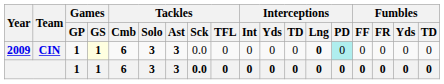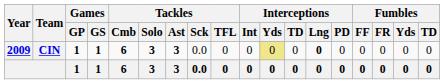(98, 50) lightyellow background -> (98, 50) no background
(272, 50) no background -> (272, 50) khaki background
(342, 50) paleturquoise background -> (342, 50) no background
